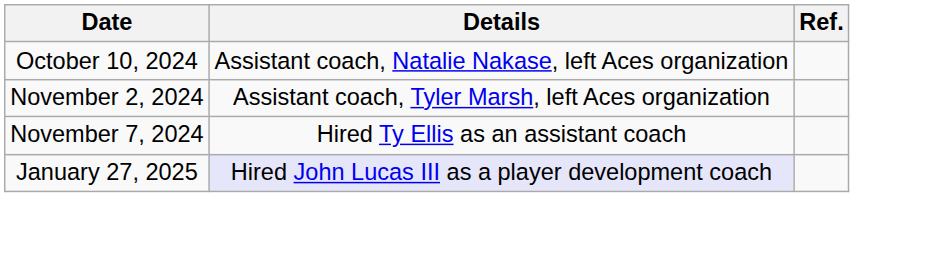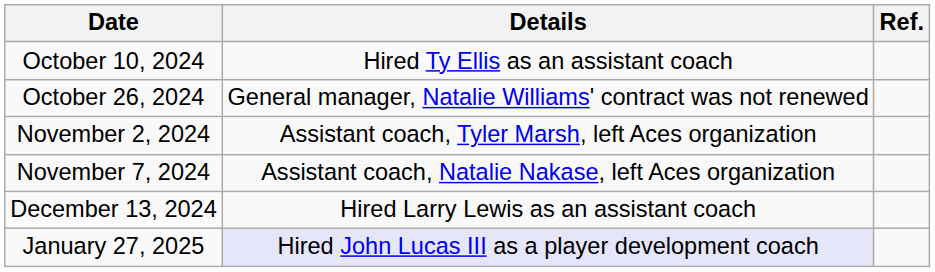(501, 60) Assistant coach, Natalie Nakase, left Aces organization -> (548, 60) Hired Ty Ellis as an assistant coach
+ row: (113, 97)
(501, 135) Hired Ty Ellis as an assistant coach -> (548, 172) Assistant coach, Natalie Nakase, left Aces organization
+ row: (113, 209)
